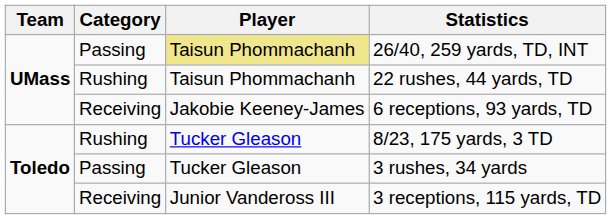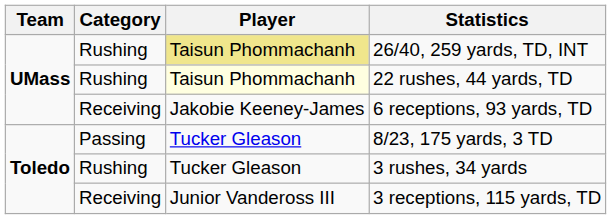(112, 49) Passing -> (113, 49) Rushing
(262, 79) no background -> (262, 79) lightyellow background
(113, 138) Rushing -> (112, 138) Passing
(112, 168) Passing -> (113, 168) Rushing
